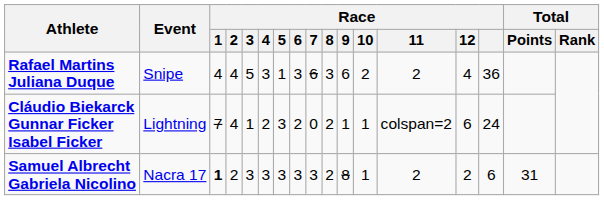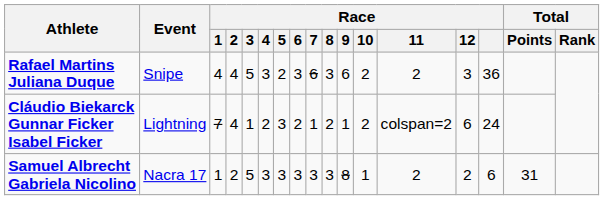(282, 74) 1 -> (282, 74) 2
(467, 74) 4 -> (467, 74) 3
(314, 124) 0 -> (314, 124) 1
(365, 124) 1 -> (365, 124) 2
(218, 175) bold -> (218, 175) normal
(250, 175) 3 -> (250, 175) 5
(330, 175) 2 -> (330, 175) 3
